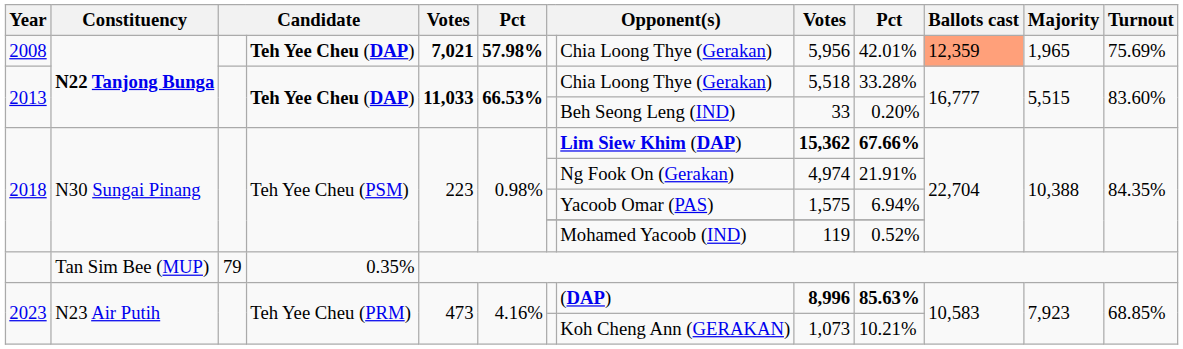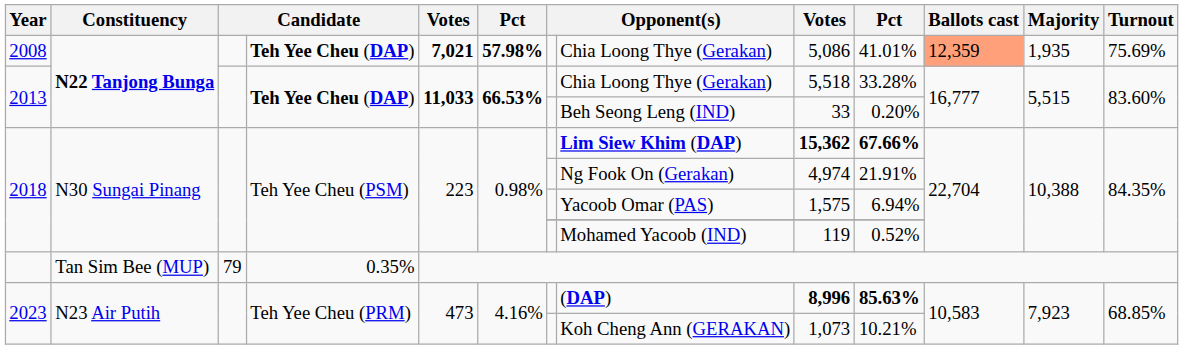(829, 50) 5,956 -> (829, 50) 5,086
(888, 50) 42.01% -> (888, 50) 41.01%
(1049, 50) 1,965 -> (1049, 50) 1,935
